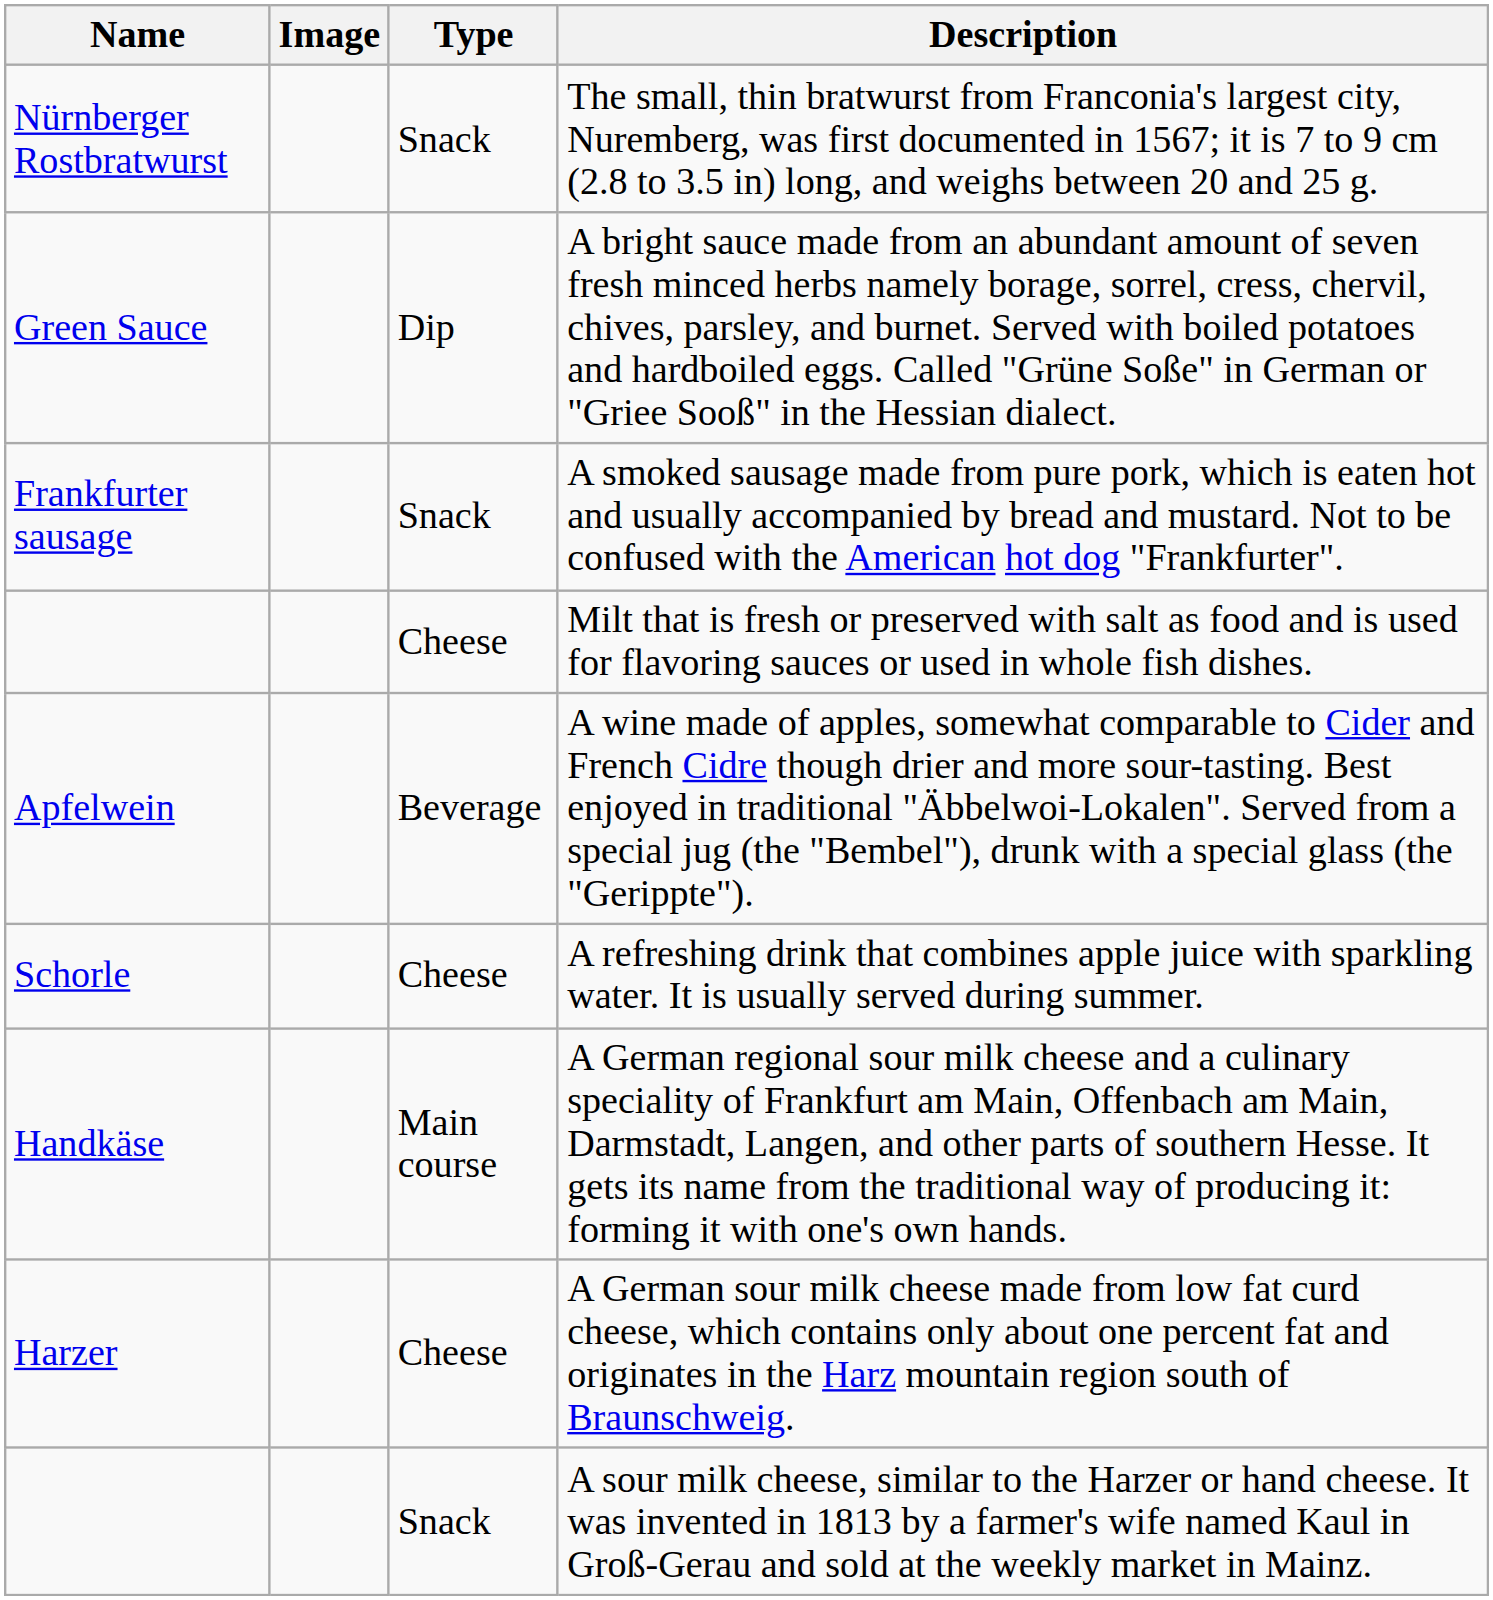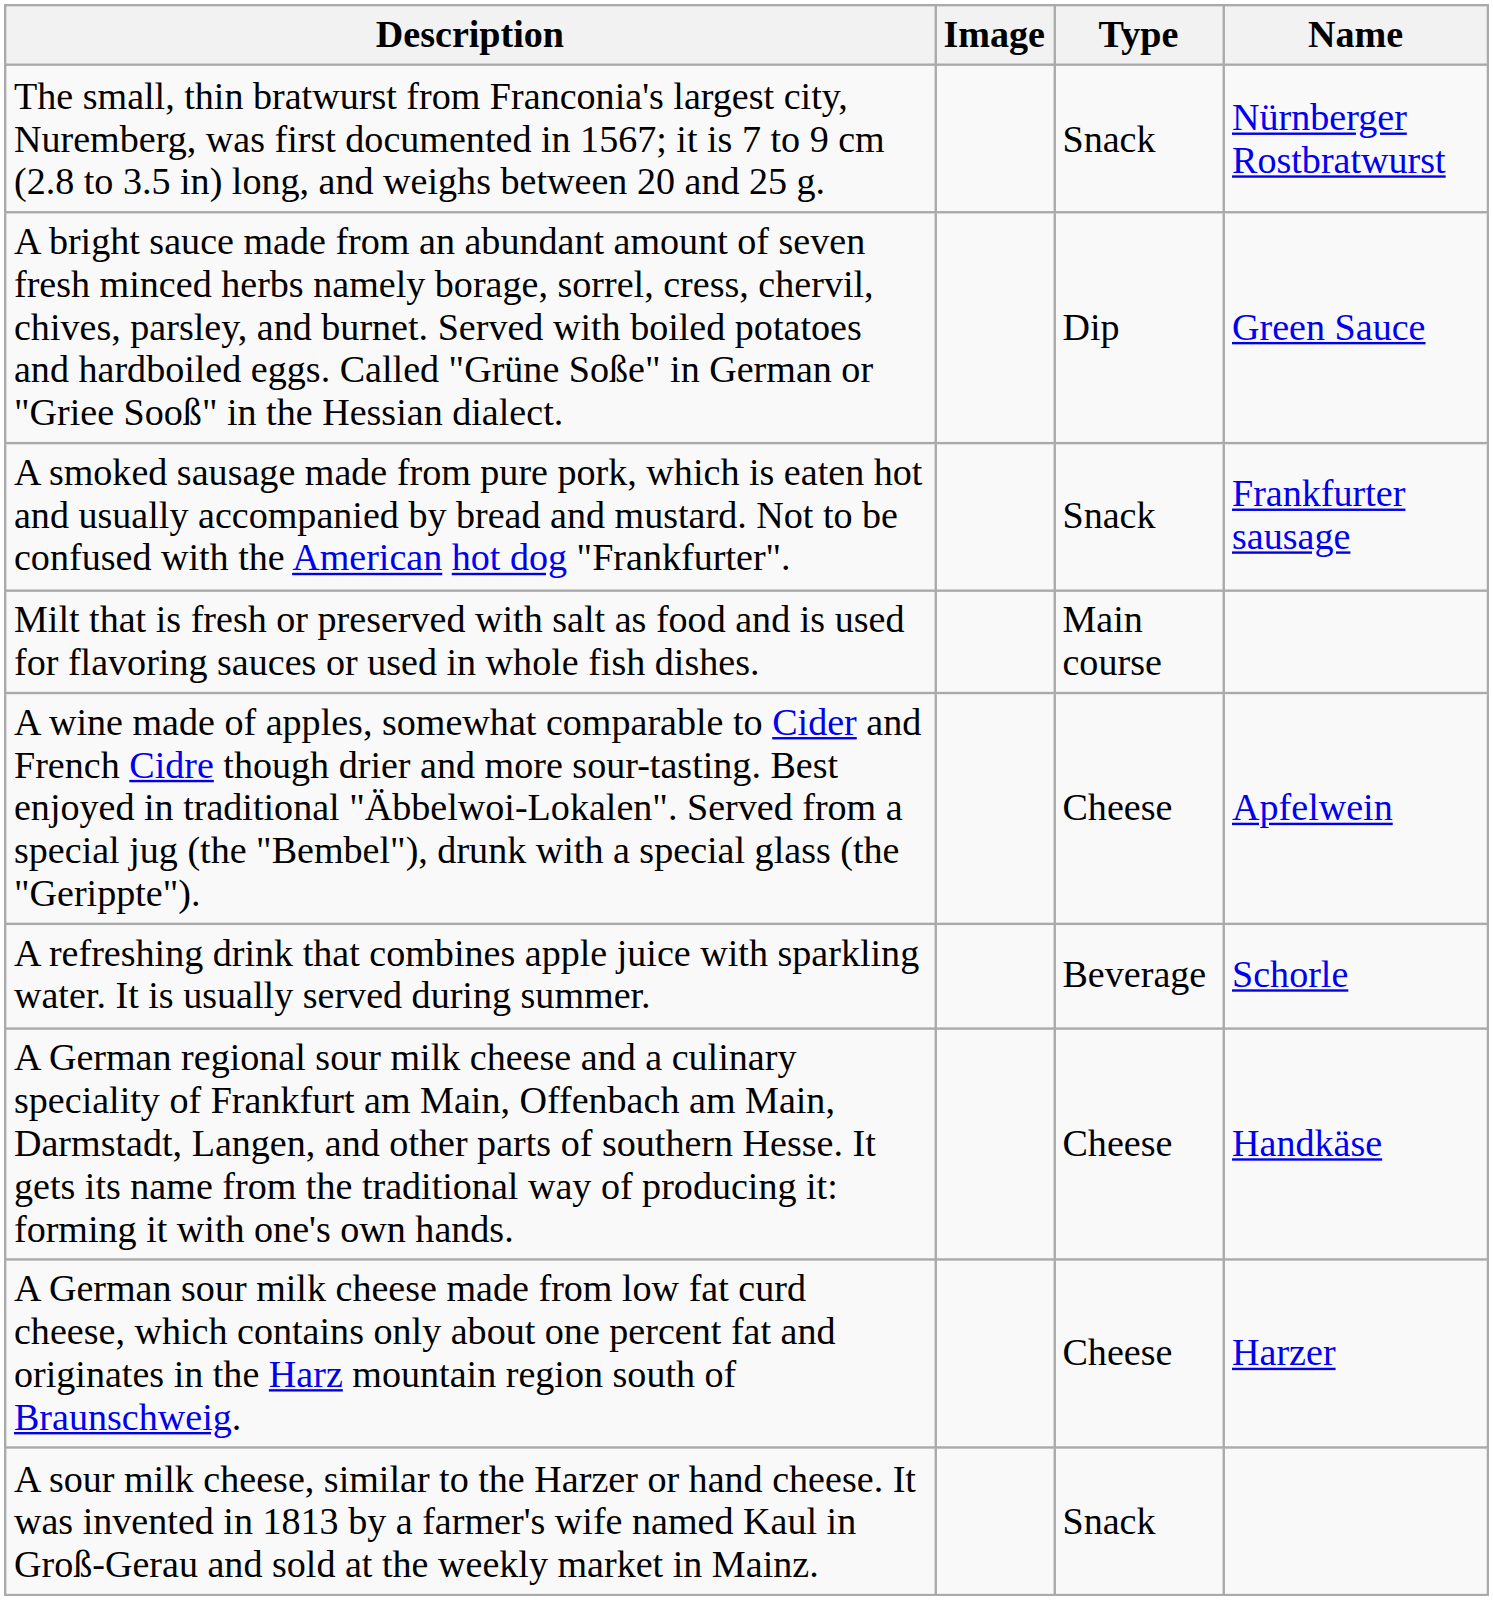columns swapped: (137, 34) <-> (1023, 34)
(453, 640) Cheese -> (1112, 640) Main course
(470, 807) Beverage -> (1117, 807) Cheese
(453, 975) Cheese -> (1134, 975) Beverage
(447, 1142) Main course -> (1117, 1142) Cheese
